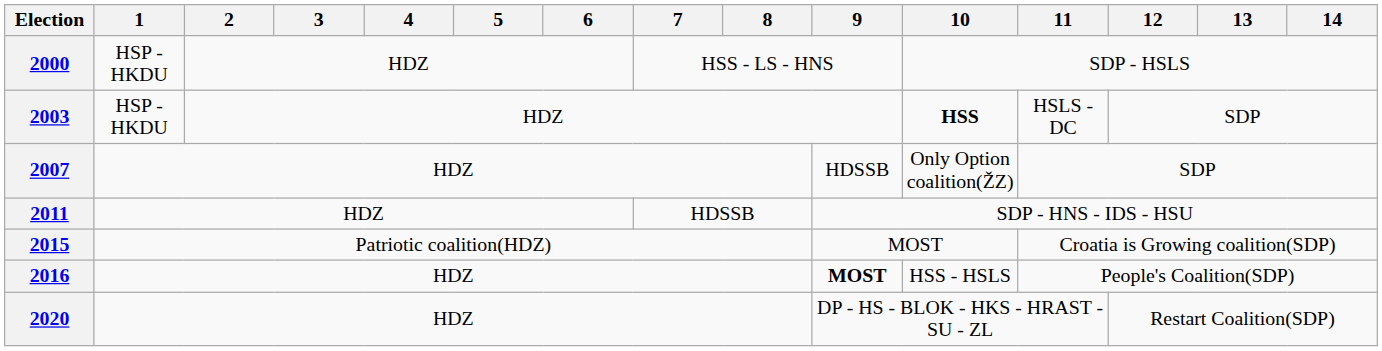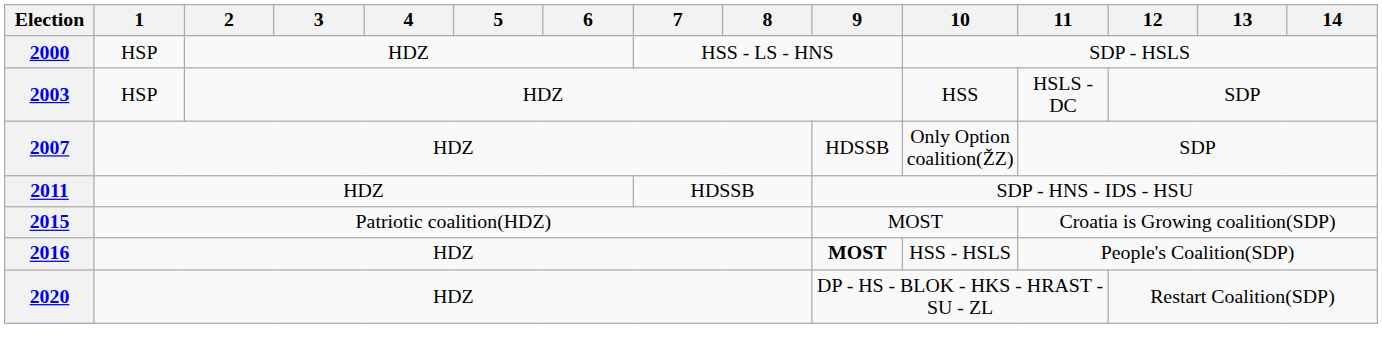(139, 62) HSP - HKDU -> (139, 51) HSP
(139, 116) HSP - HKDU -> (139, 94) HSP
(960, 116) bold -> (960, 94) normal
